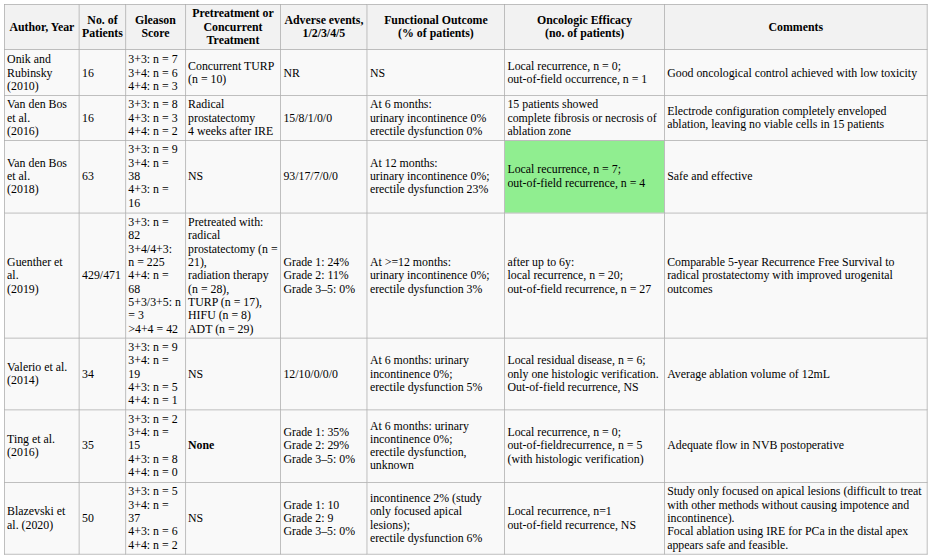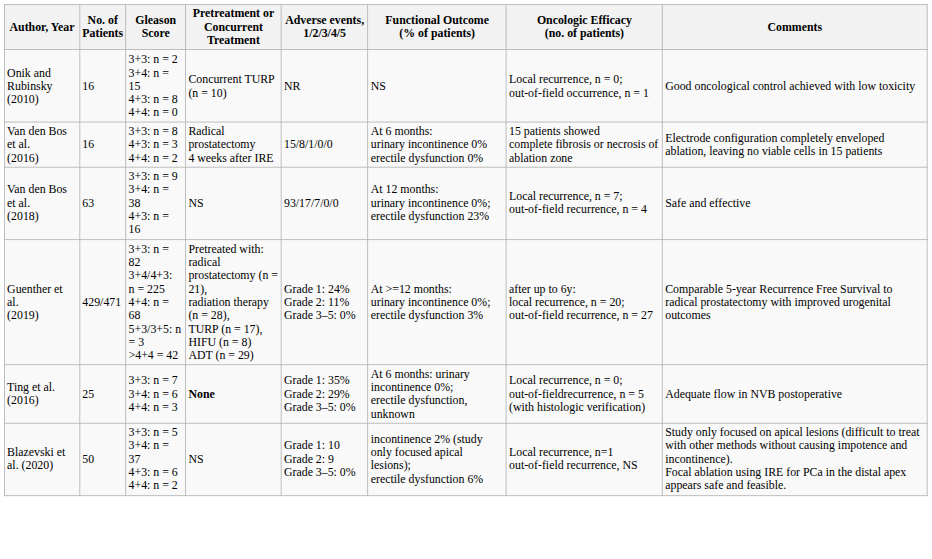(153, 72) 3+3: n = 7 3+4: n = 6 4+4: n = 3 -> (153, 85) 3+3: n = 2 3+4: n = 15 4+3: n = 8 4+4: n = 0
(576, 176) lightgreen background -> (578, 203) no background
- row: (37, 374)
(88, 446) 35 -> (88, 394) 25
(153, 446) 3+3: n = 2 3+4: n = 15 4+3: n = 8 4+4: n = 0 -> (153, 394) 3+3: n = 7 3+4: n = 6 4+4: n = 3
